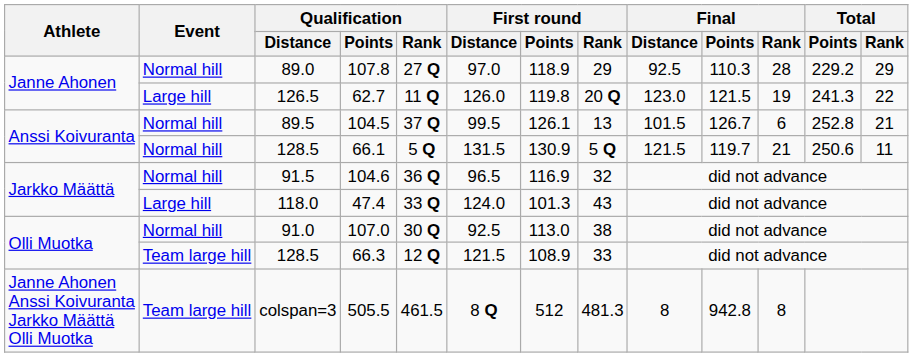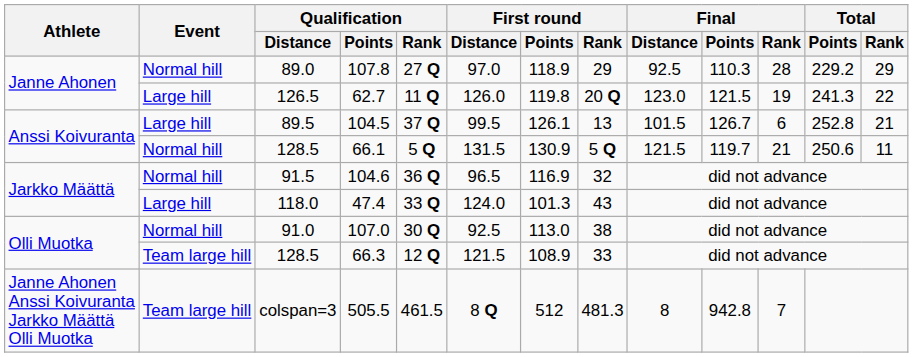(183, 123) Normal hill -> (177, 123) Large hill
(781, 311) 8 -> (781, 311) 7
